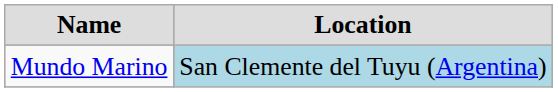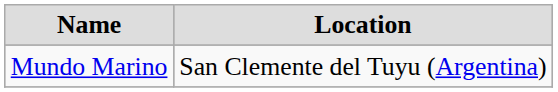(363, 65) lightblue background -> (363, 65) no background
